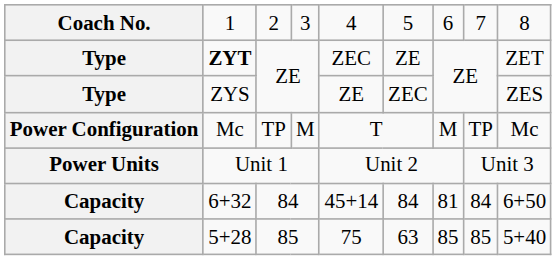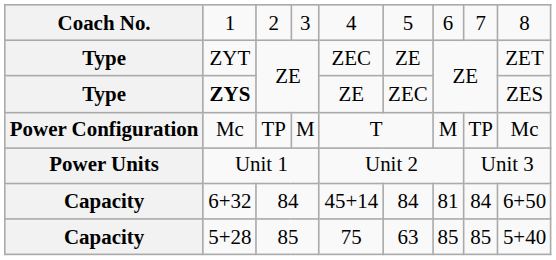(230, 58) bold -> (230, 58) normal
(230, 93) normal -> (230, 93) bold
